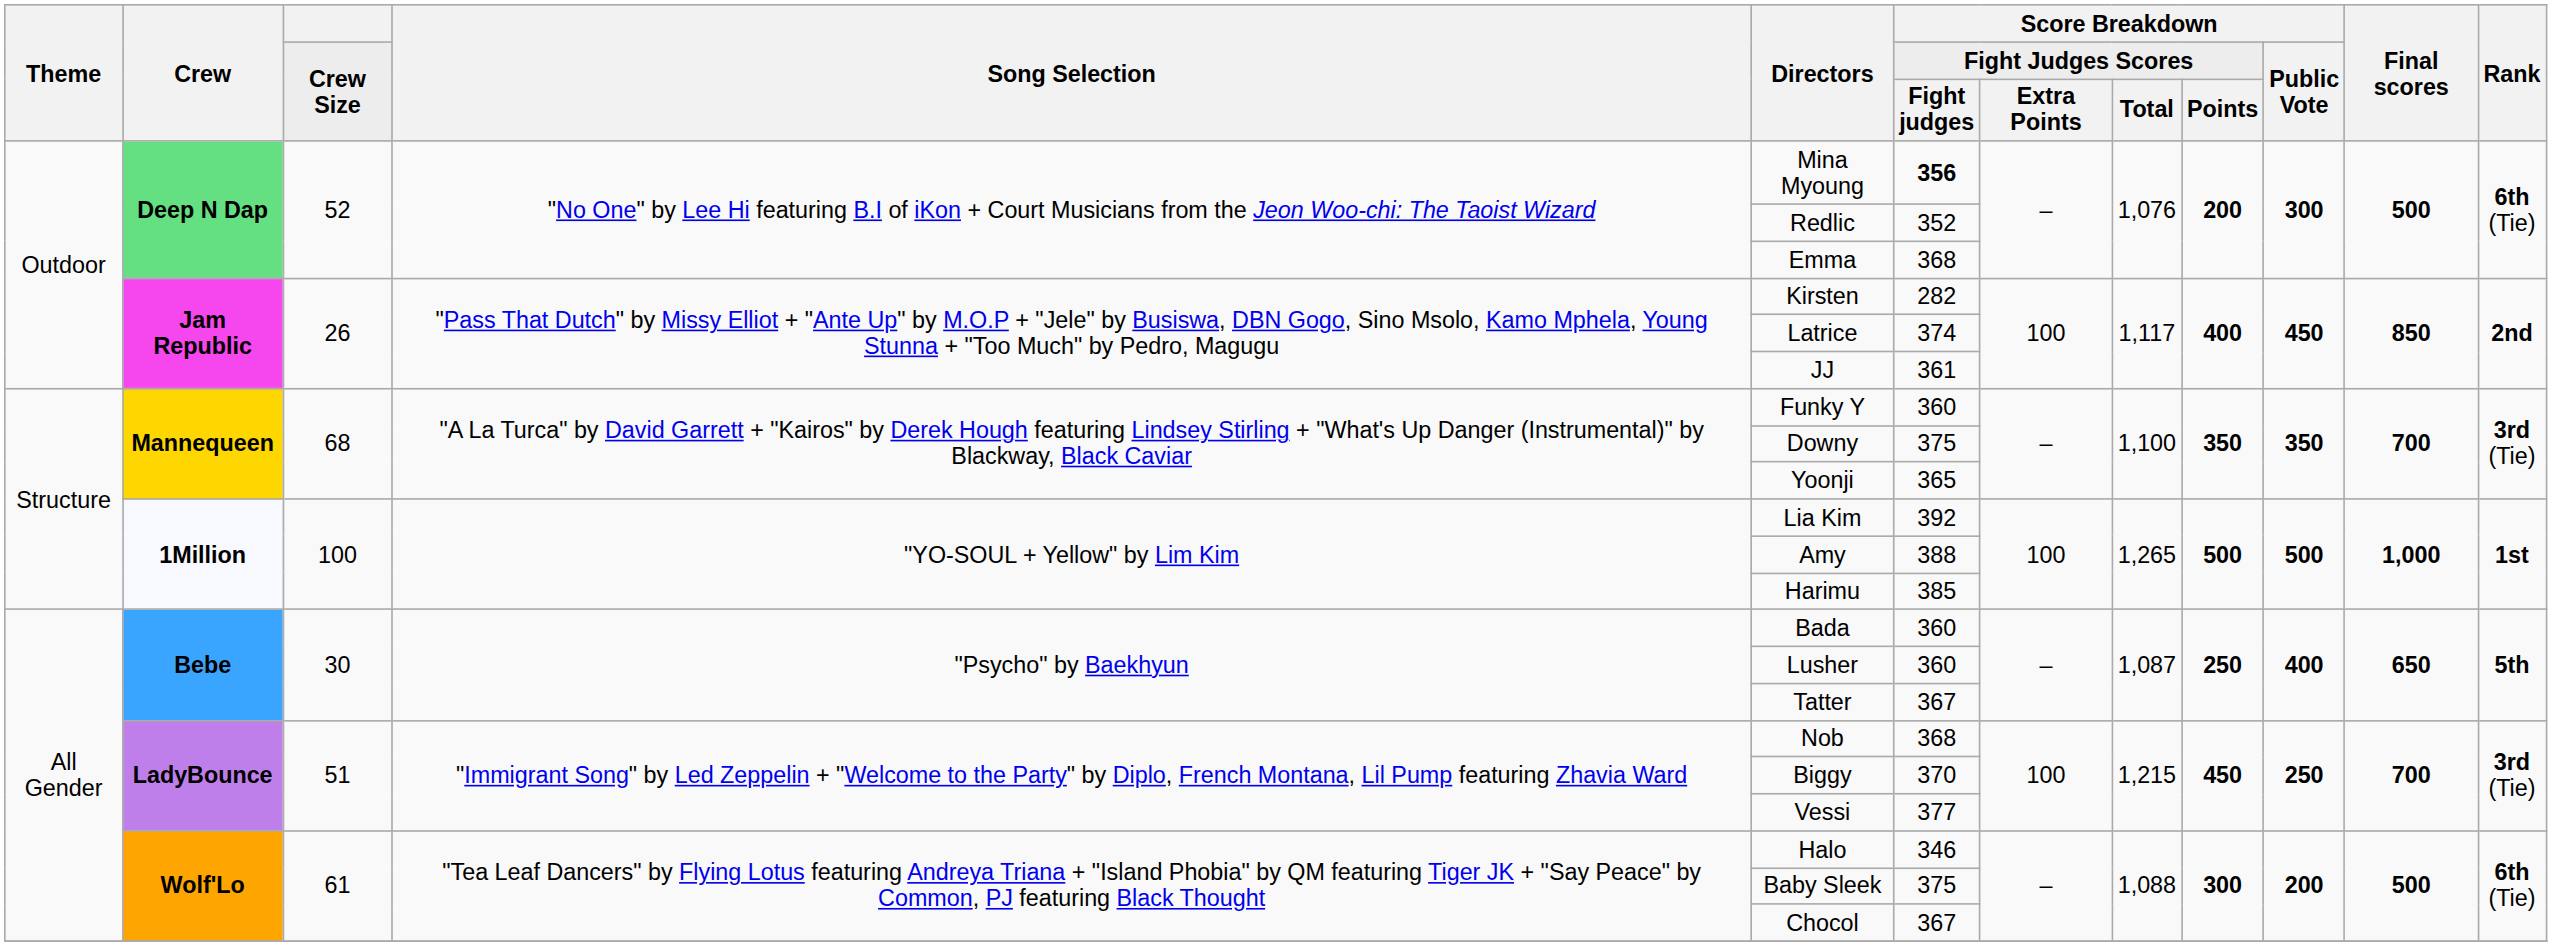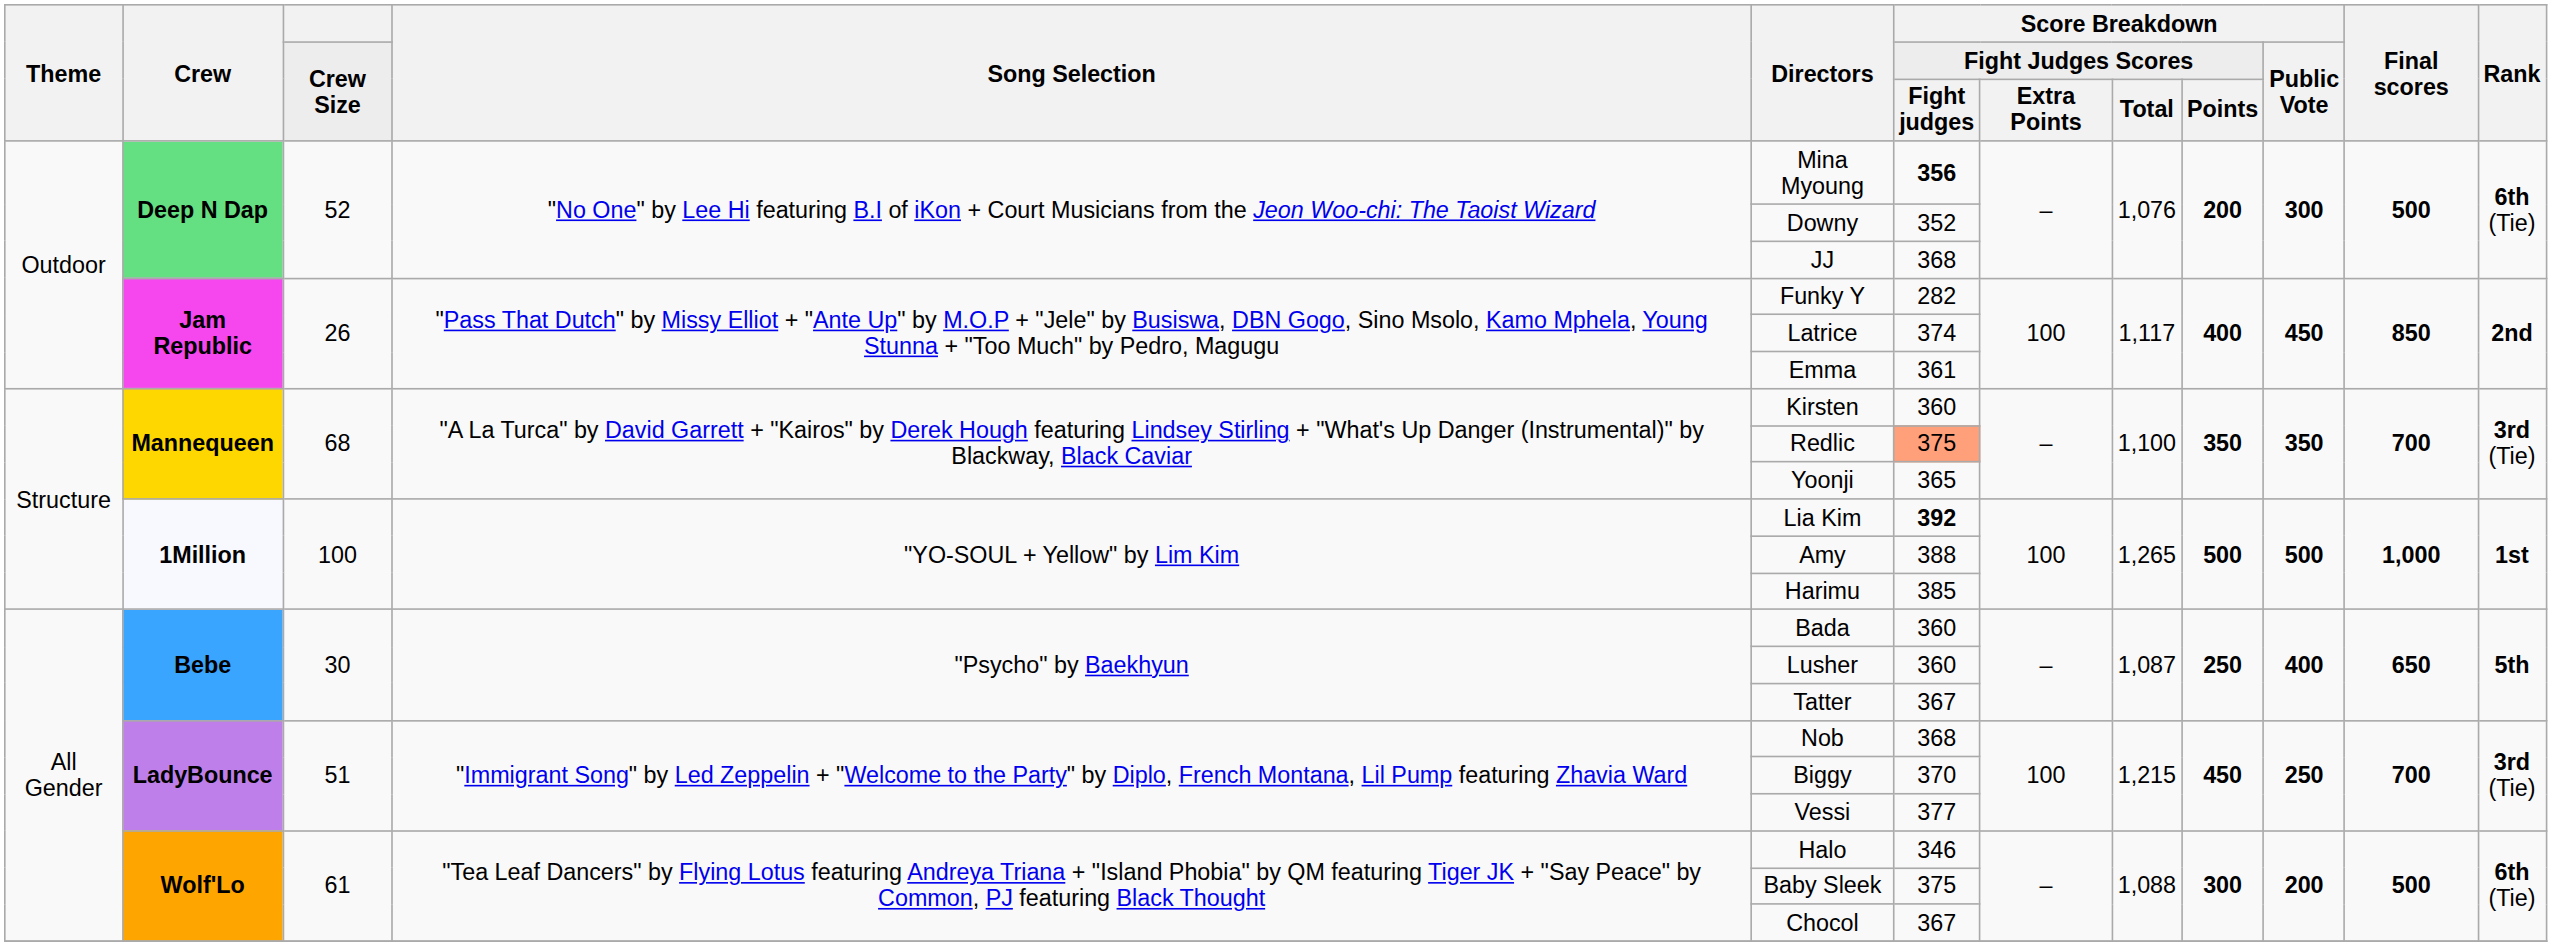(1822, 223) Redlic -> (1822, 223) Downy
(1822, 260) Emma -> (1822, 260) JJ
(1822, 297) Kirsten -> (1822, 297) Funky Y
(1822, 370) JJ -> (1822, 370) Emma
(1822, 407) Funky Y -> (1822, 407) Kirsten
(1822, 444) Downy -> (1822, 444) Redlic
(1937, 444) no background -> (1937, 444) lightsalmon background
(1937, 518) normal -> (1937, 518) bold
